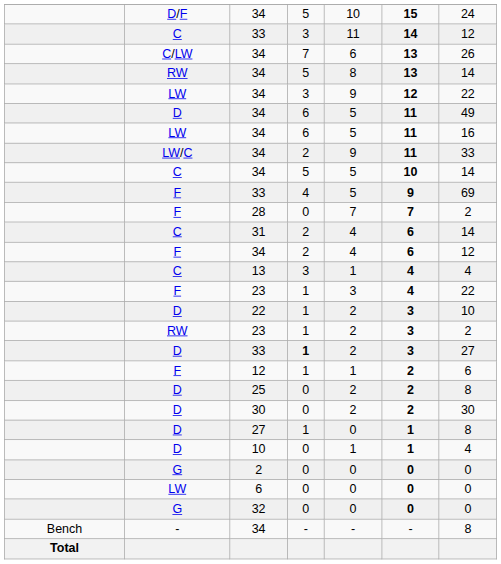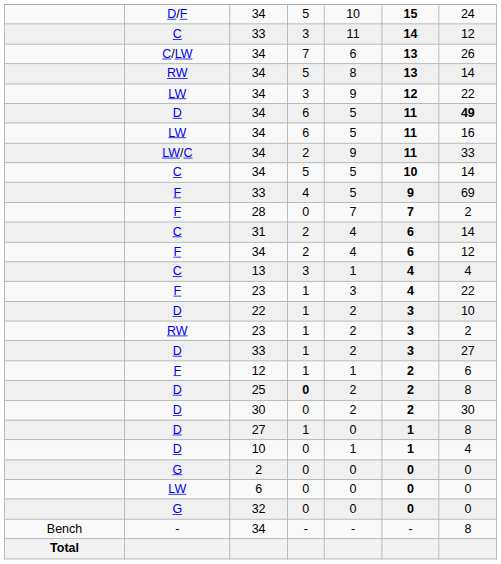(468, 113) normal -> (468, 113) bold
(306, 350) bold -> (306, 350) normal
(306, 390) normal -> (306, 390) bold
